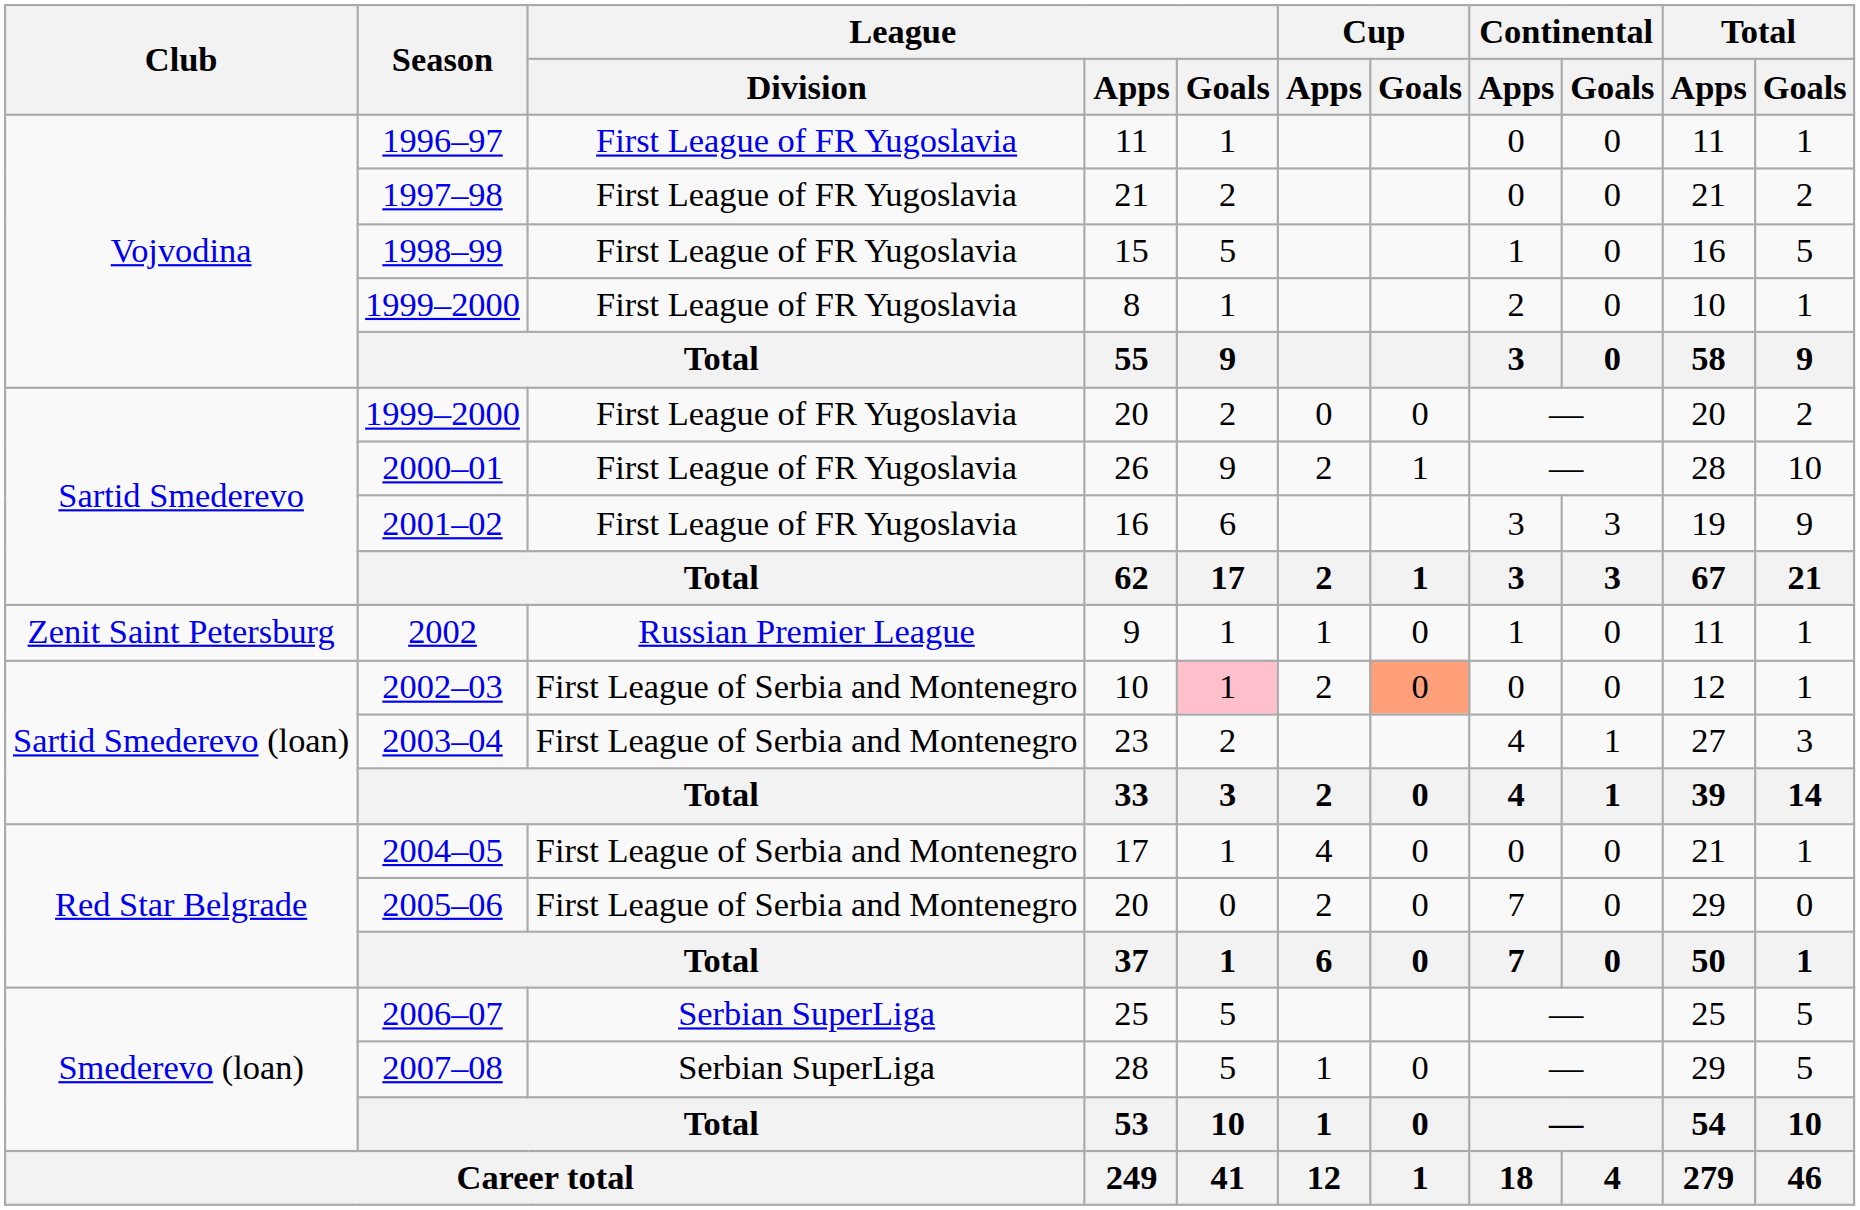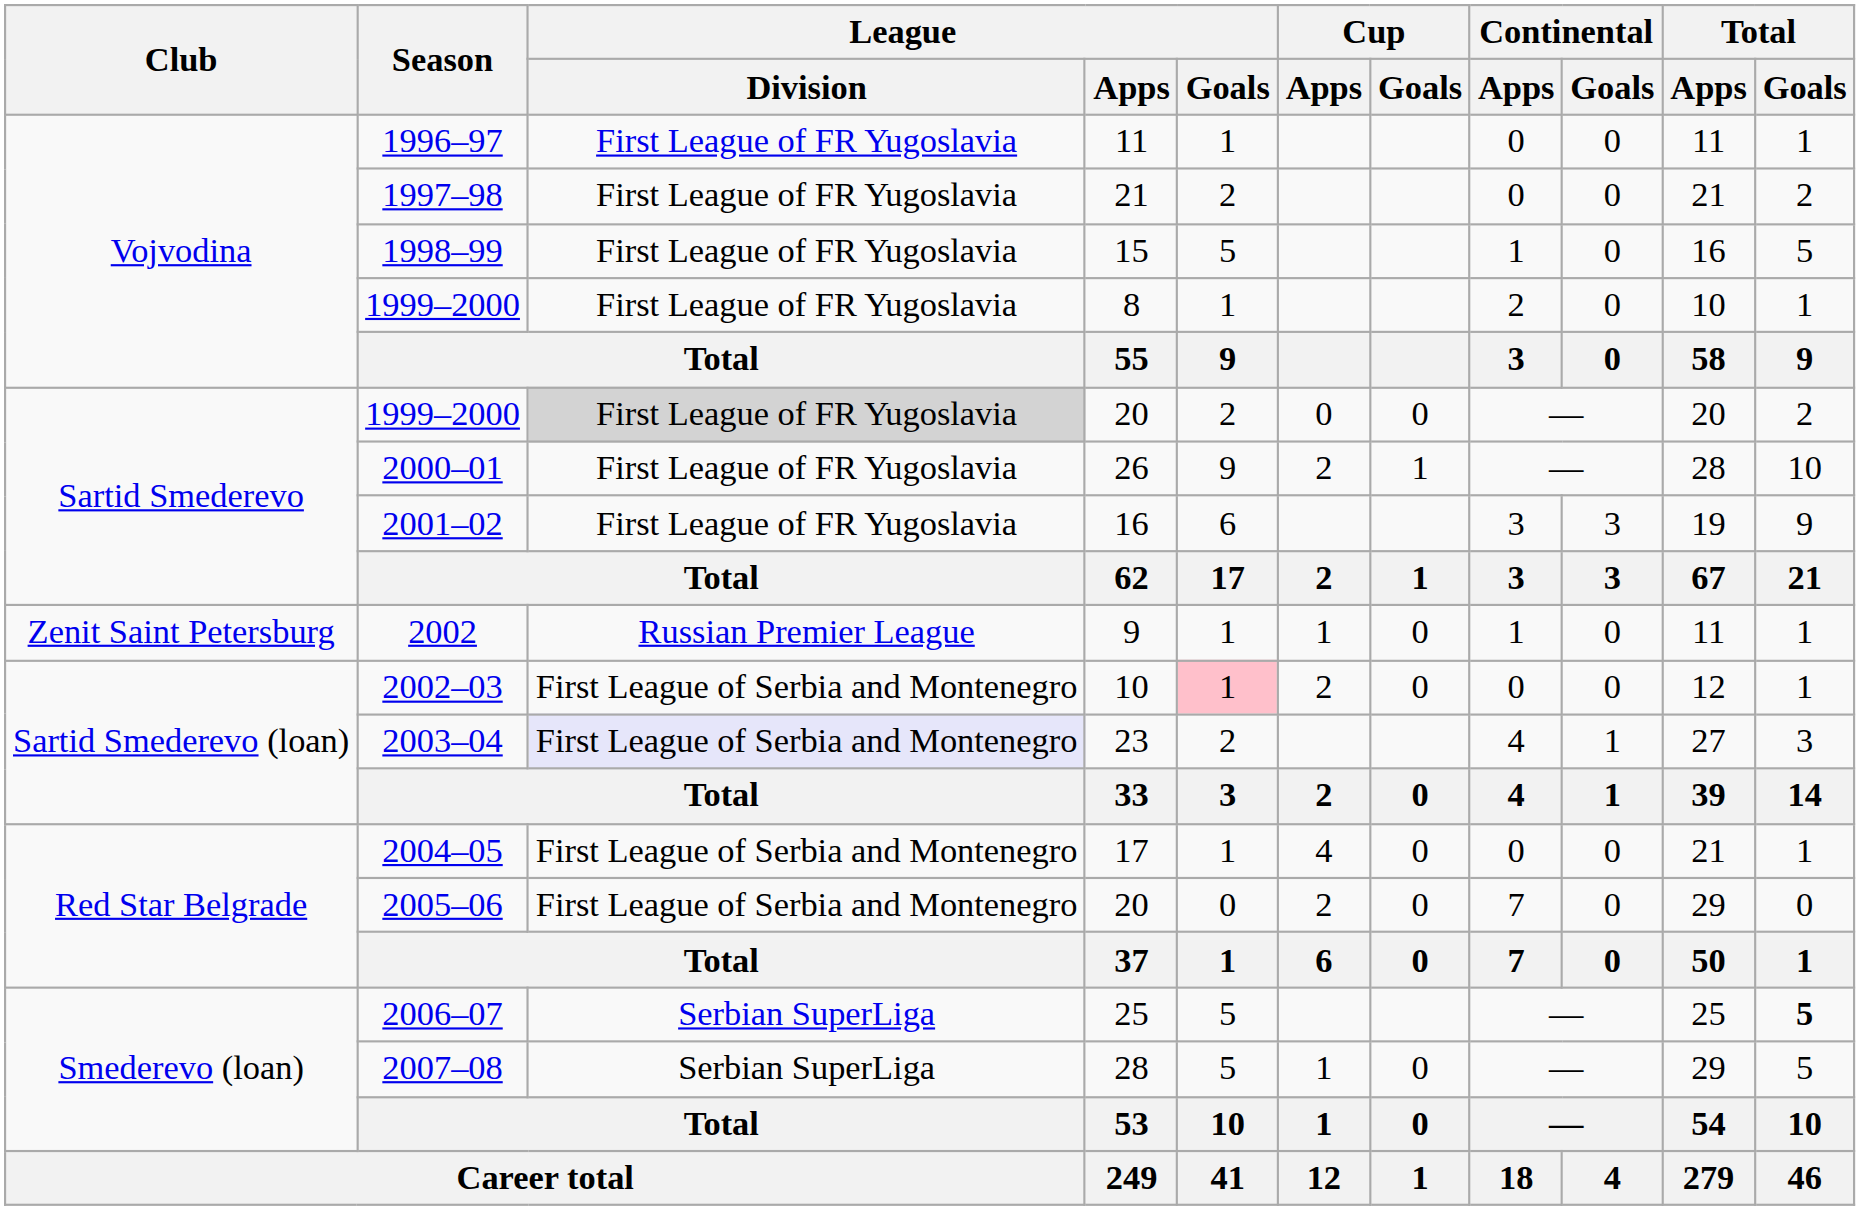(807, 413) no background -> (807, 413) lightgrey background
(1420, 686) lightsalmon background -> (1420, 686) no background
(807, 741) no background -> (807, 741) lavender background
(1805, 1013) normal -> (1805, 1013) bold
